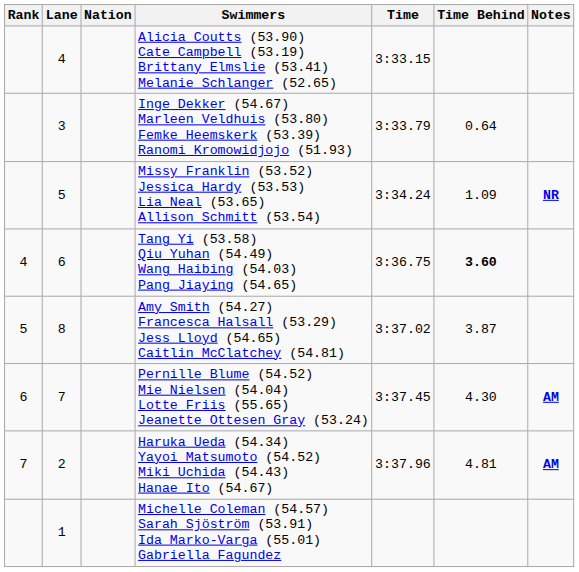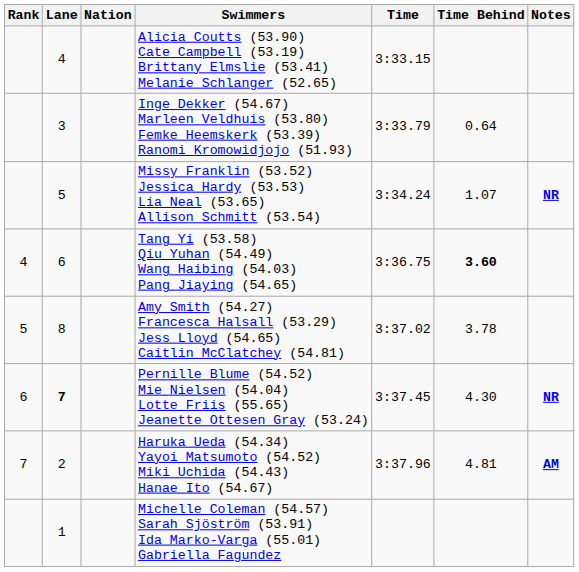(481, 195) 1.09 -> (481, 195) 1.07
(481, 330) 3.87 -> (481, 330) 3.78
(62, 397) normal -> (62, 397) bold
(551, 397) AM -> (551, 397) NR
